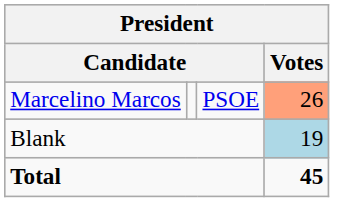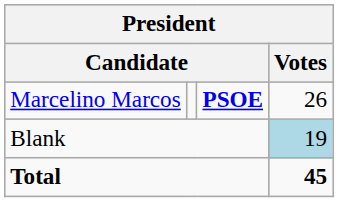(231, 100) normal -> (233, 100) bold
(312, 100) lightsalmon background -> (315, 100) no background
